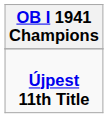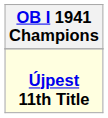(54, 90) no background -> (54, 90) lightyellow background
